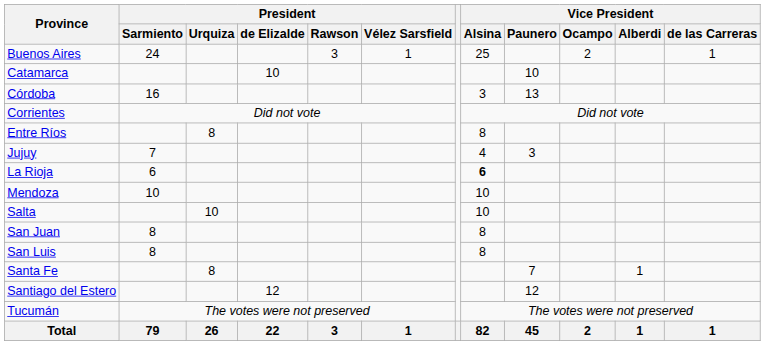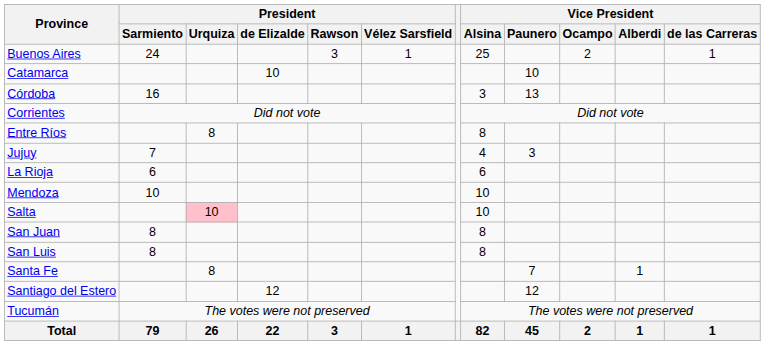(482, 172) bold -> (482, 172) normal
(212, 212) no background -> (212, 212) pink background
